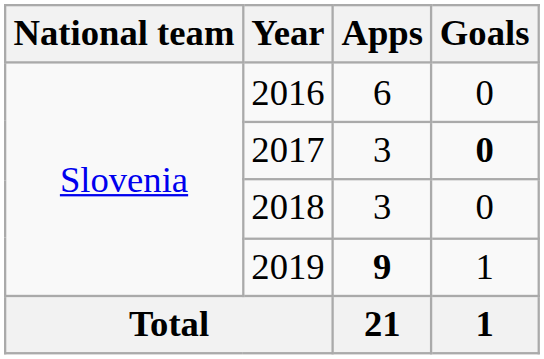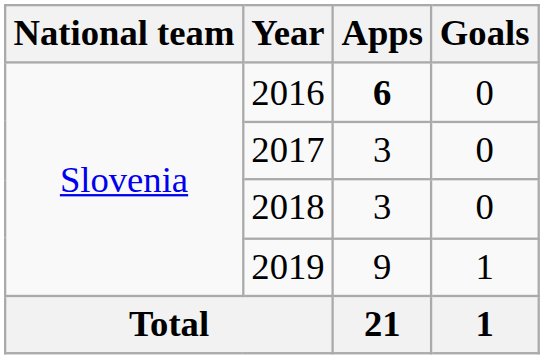(382, 91) normal -> (382, 91) bold
(485, 149) bold -> (485, 149) normal
(382, 265) bold -> (382, 265) normal
